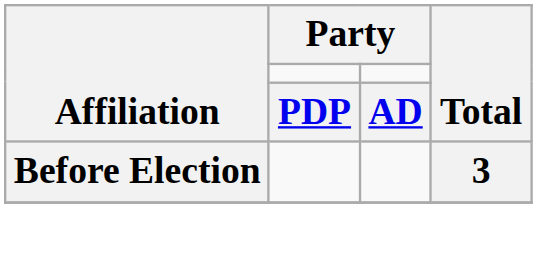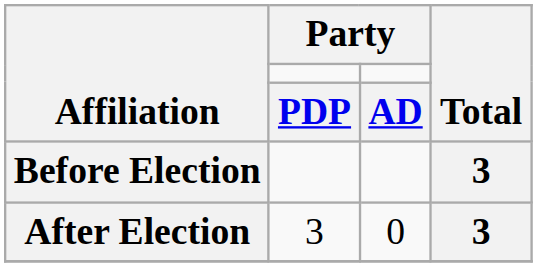+ row: (137, 230)
